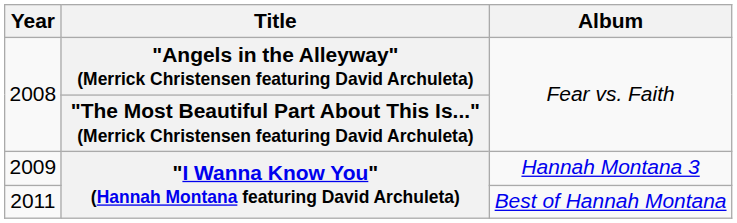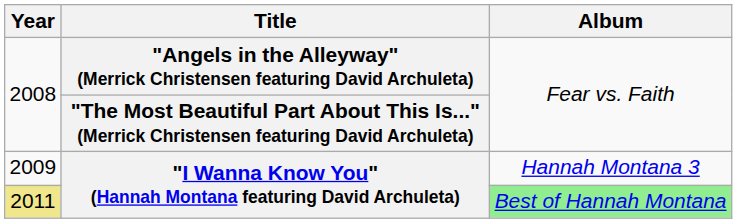(33, 201) no background -> (33, 201) khaki background
(611, 201) no background -> (611, 201) lightgreen background
